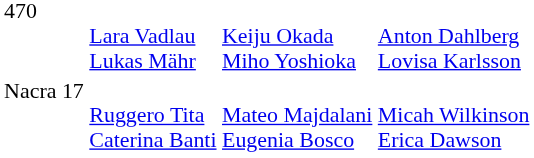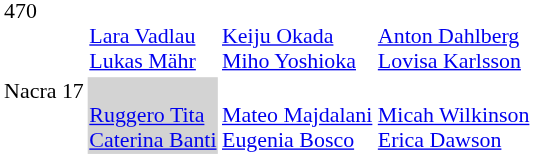(153, 127) no background -> (153, 127) lightgrey background
